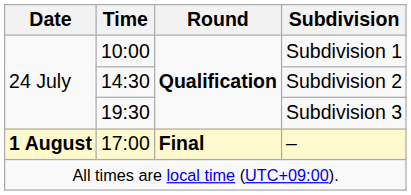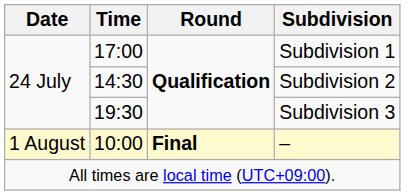(125, 50) 10:00 -> (119, 50) 17:00
(51, 143) bold -> (47, 143) normal
(125, 143) 17:00 -> (119, 143) 10:00
